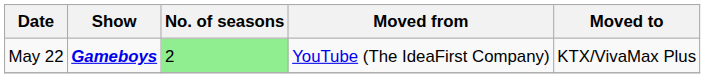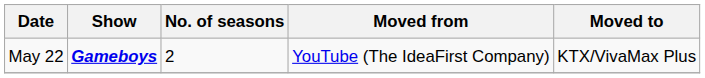(170, 56) lightgreen background -> (170, 56) no background
